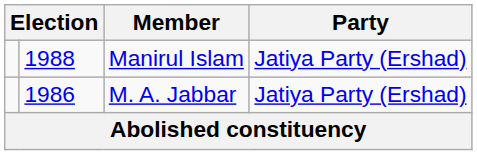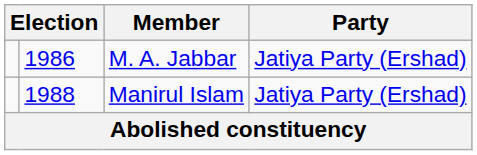rows swapped: (173, 94) <-> (176, 58)
